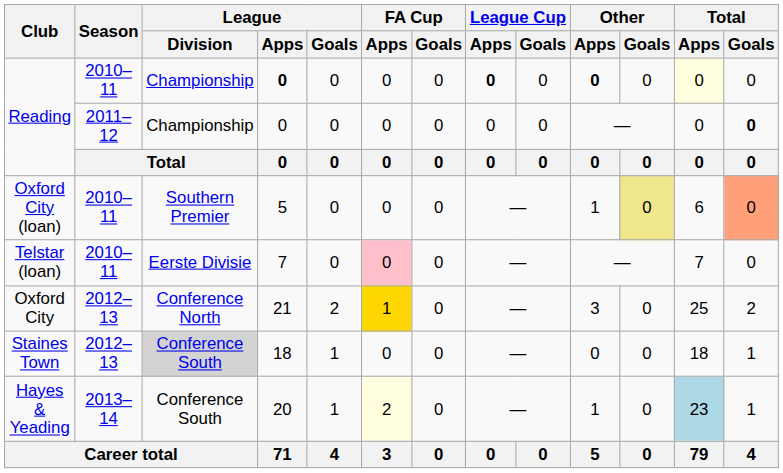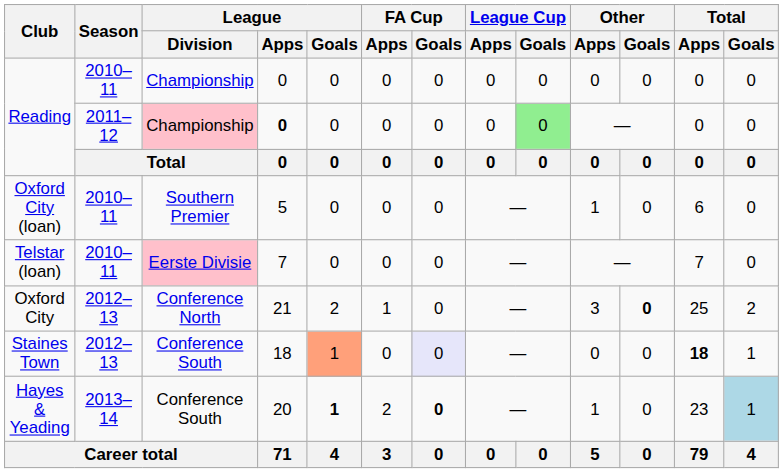(282, 80) bold -> (282, 80) normal
(491, 80) bold -> (491, 80) normal
(595, 80) bold -> (595, 80) normal
(699, 80) lightyellow background -> (699, 80) no background
(200, 126) no background -> (200, 126) pink background
(282, 126) normal -> (282, 126) bold
(543, 126) no background -> (543, 126) lightgreen background
(751, 126) bold -> (751, 126) normal
(647, 207) khaki background -> (647, 207) no background
(751, 207) lightsalmon background -> (751, 207) no background
(200, 262) no background -> (200, 262) pink background
(387, 262) pink background -> (387, 262) no background
(387, 308) gold background -> (387, 308) no background
(647, 308) normal -> (647, 308) bold
(200, 353) lightgrey background -> (200, 353) no background
(334, 353) no background -> (334, 353) lightsalmon background
(439, 353) no background -> (439, 353) lavender background
(699, 353) normal -> (699, 353) bold
(334, 408) normal -> (334, 408) bold
(387, 408) lightyellow background -> (387, 408) no background
(439, 408) normal -> (439, 408) bold
(699, 408) lightblue background -> (699, 408) no background
(751, 408) no background -> (751, 408) lightblue background
